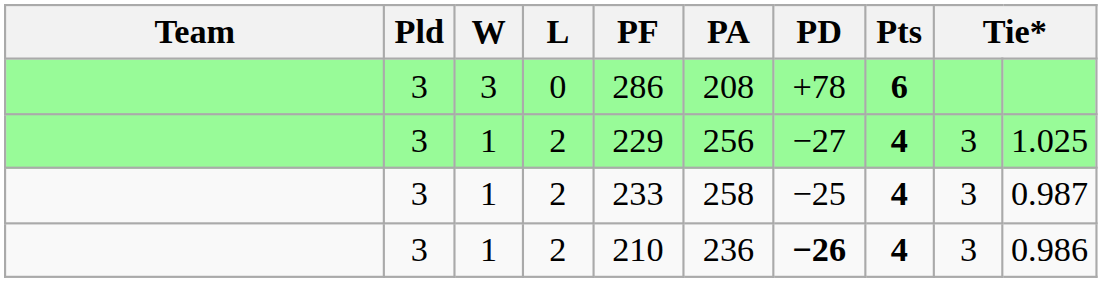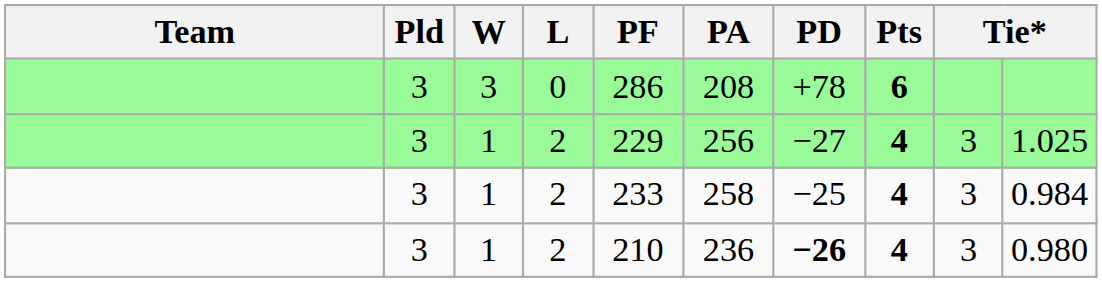(1050, 194) 0.987 -> (1050, 194) 0.984
(1050, 248) 0.986 -> (1050, 248) 0.980
